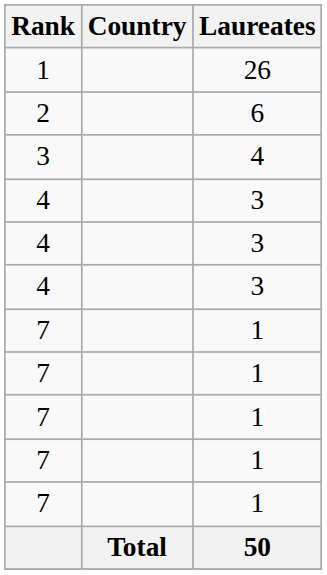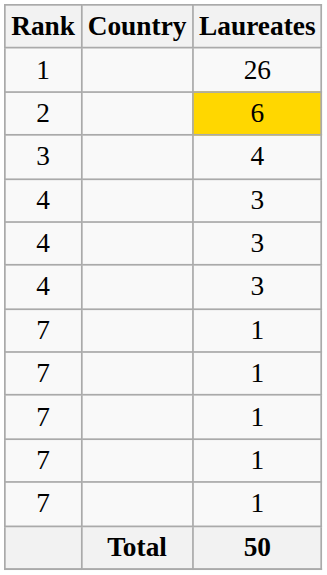(257, 112) no background -> (257, 112) gold background
